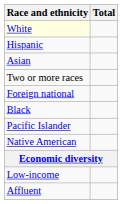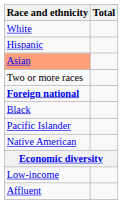(19, 28) lightyellow background -> (19, 28) no background
(19, 61) no background -> (19, 61) lightsalmon background
(40, 93) normal -> (43, 93) bold
